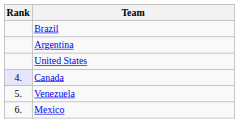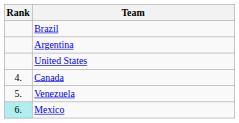(18, 77) lavender background -> (18, 77) no background
(18, 110) no background -> (18, 110) paleturquoise background
